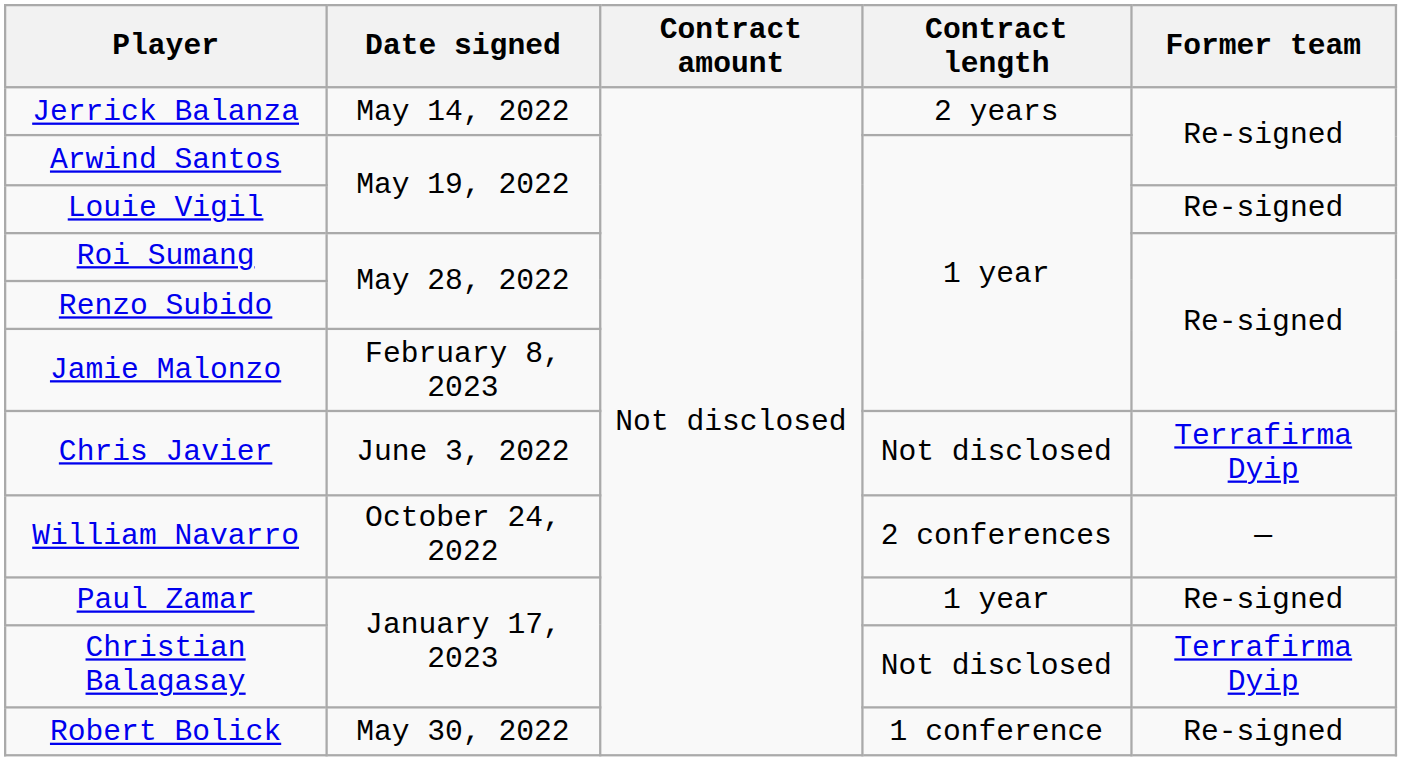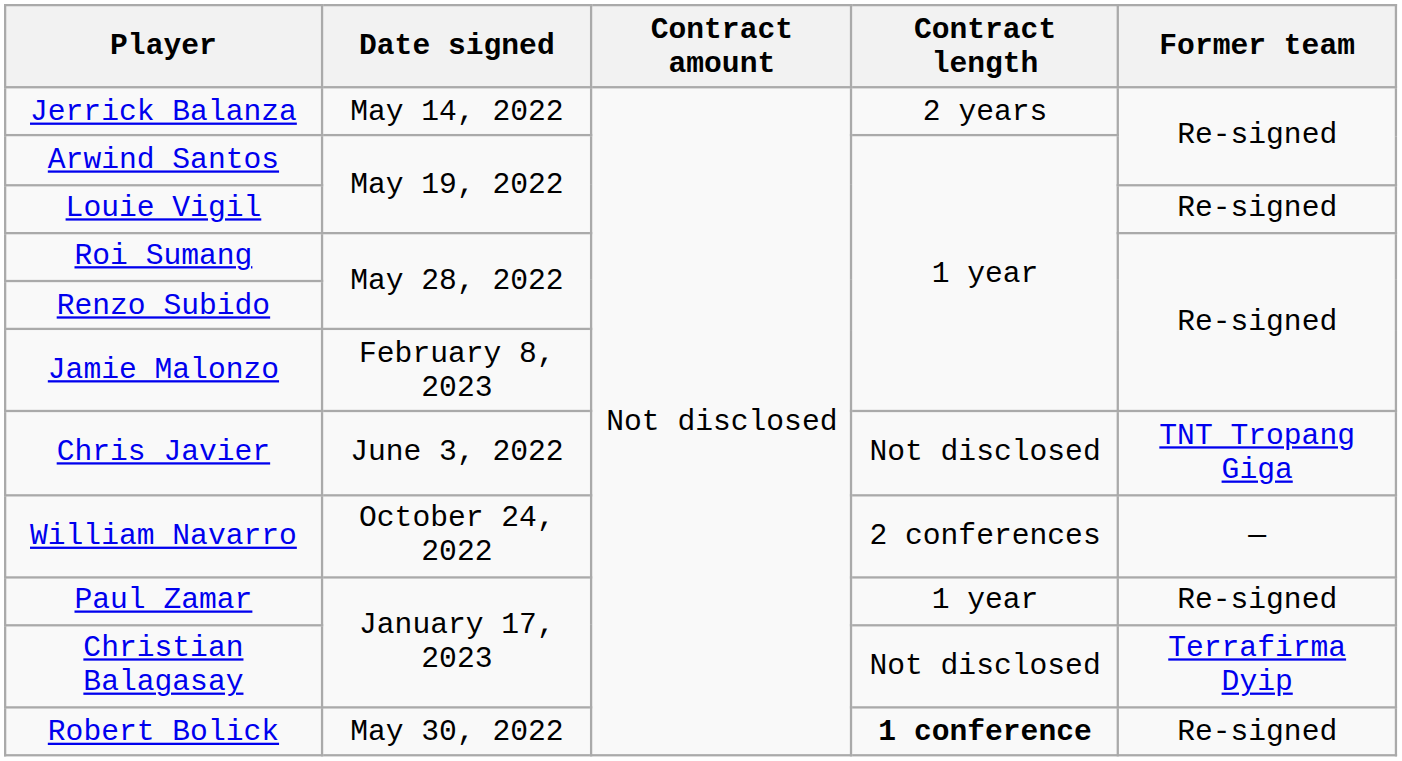(1263, 453) Terrafirma Dyip -> (1257, 453) TNT Tropang Giga
(996, 732) normal -> (985, 732) bold
